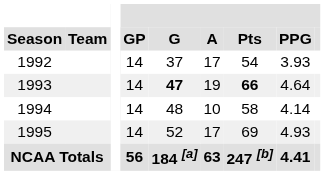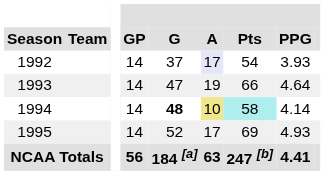(212, 62) no background -> (212, 62) lavender background
(175, 85) bold -> (175, 85) normal
(250, 85) bold -> (250, 85) normal
(175, 108) normal -> (175, 108) bold
(212, 108) no background -> (212, 108) khaki background
(250, 108) no background -> (250, 108) paleturquoise background
